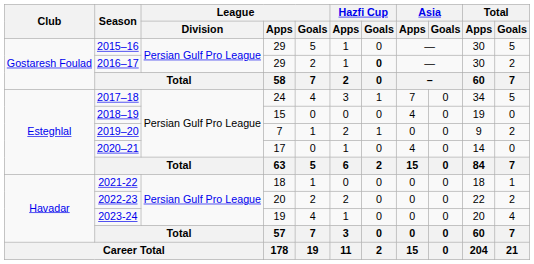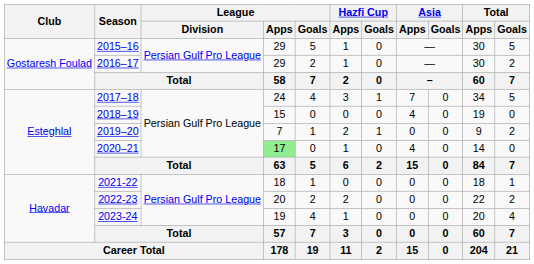(379, 64) bold -> (379, 64) normal
(279, 149) no background -> (279, 149) lightgreen background
